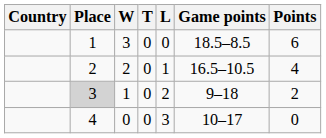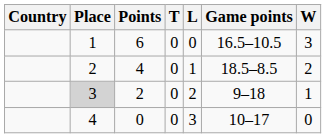columns swapped: (126, 17) <-> (295, 17)
(222, 42) 18.5–8.5 -> (249, 42) 16.5–10.5
(222, 68) 16.5–10.5 -> (249, 68) 18.5–8.5
